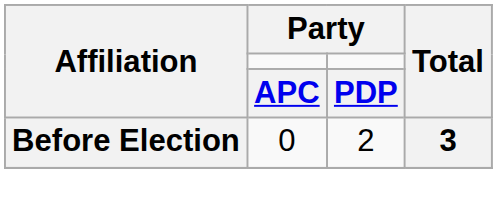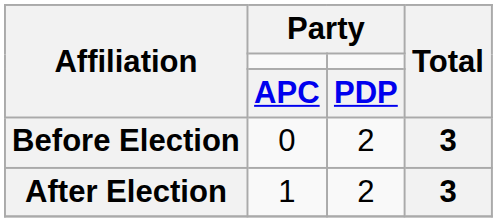+ row: (126, 191)
